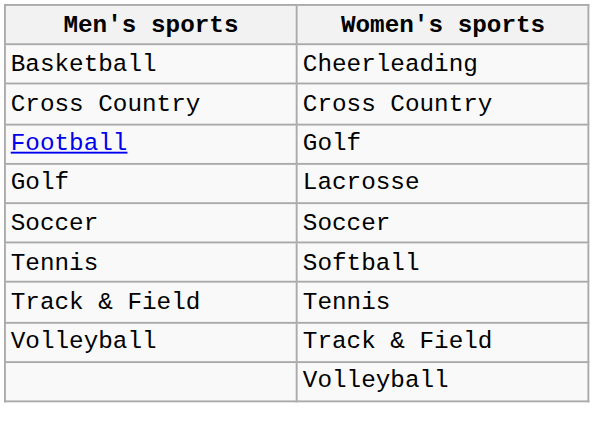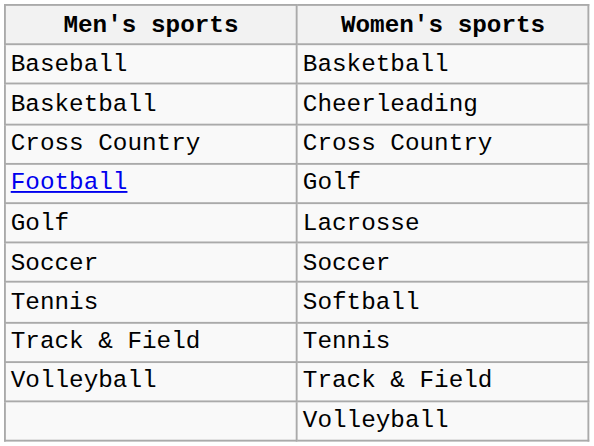+ row: (69, 64)
